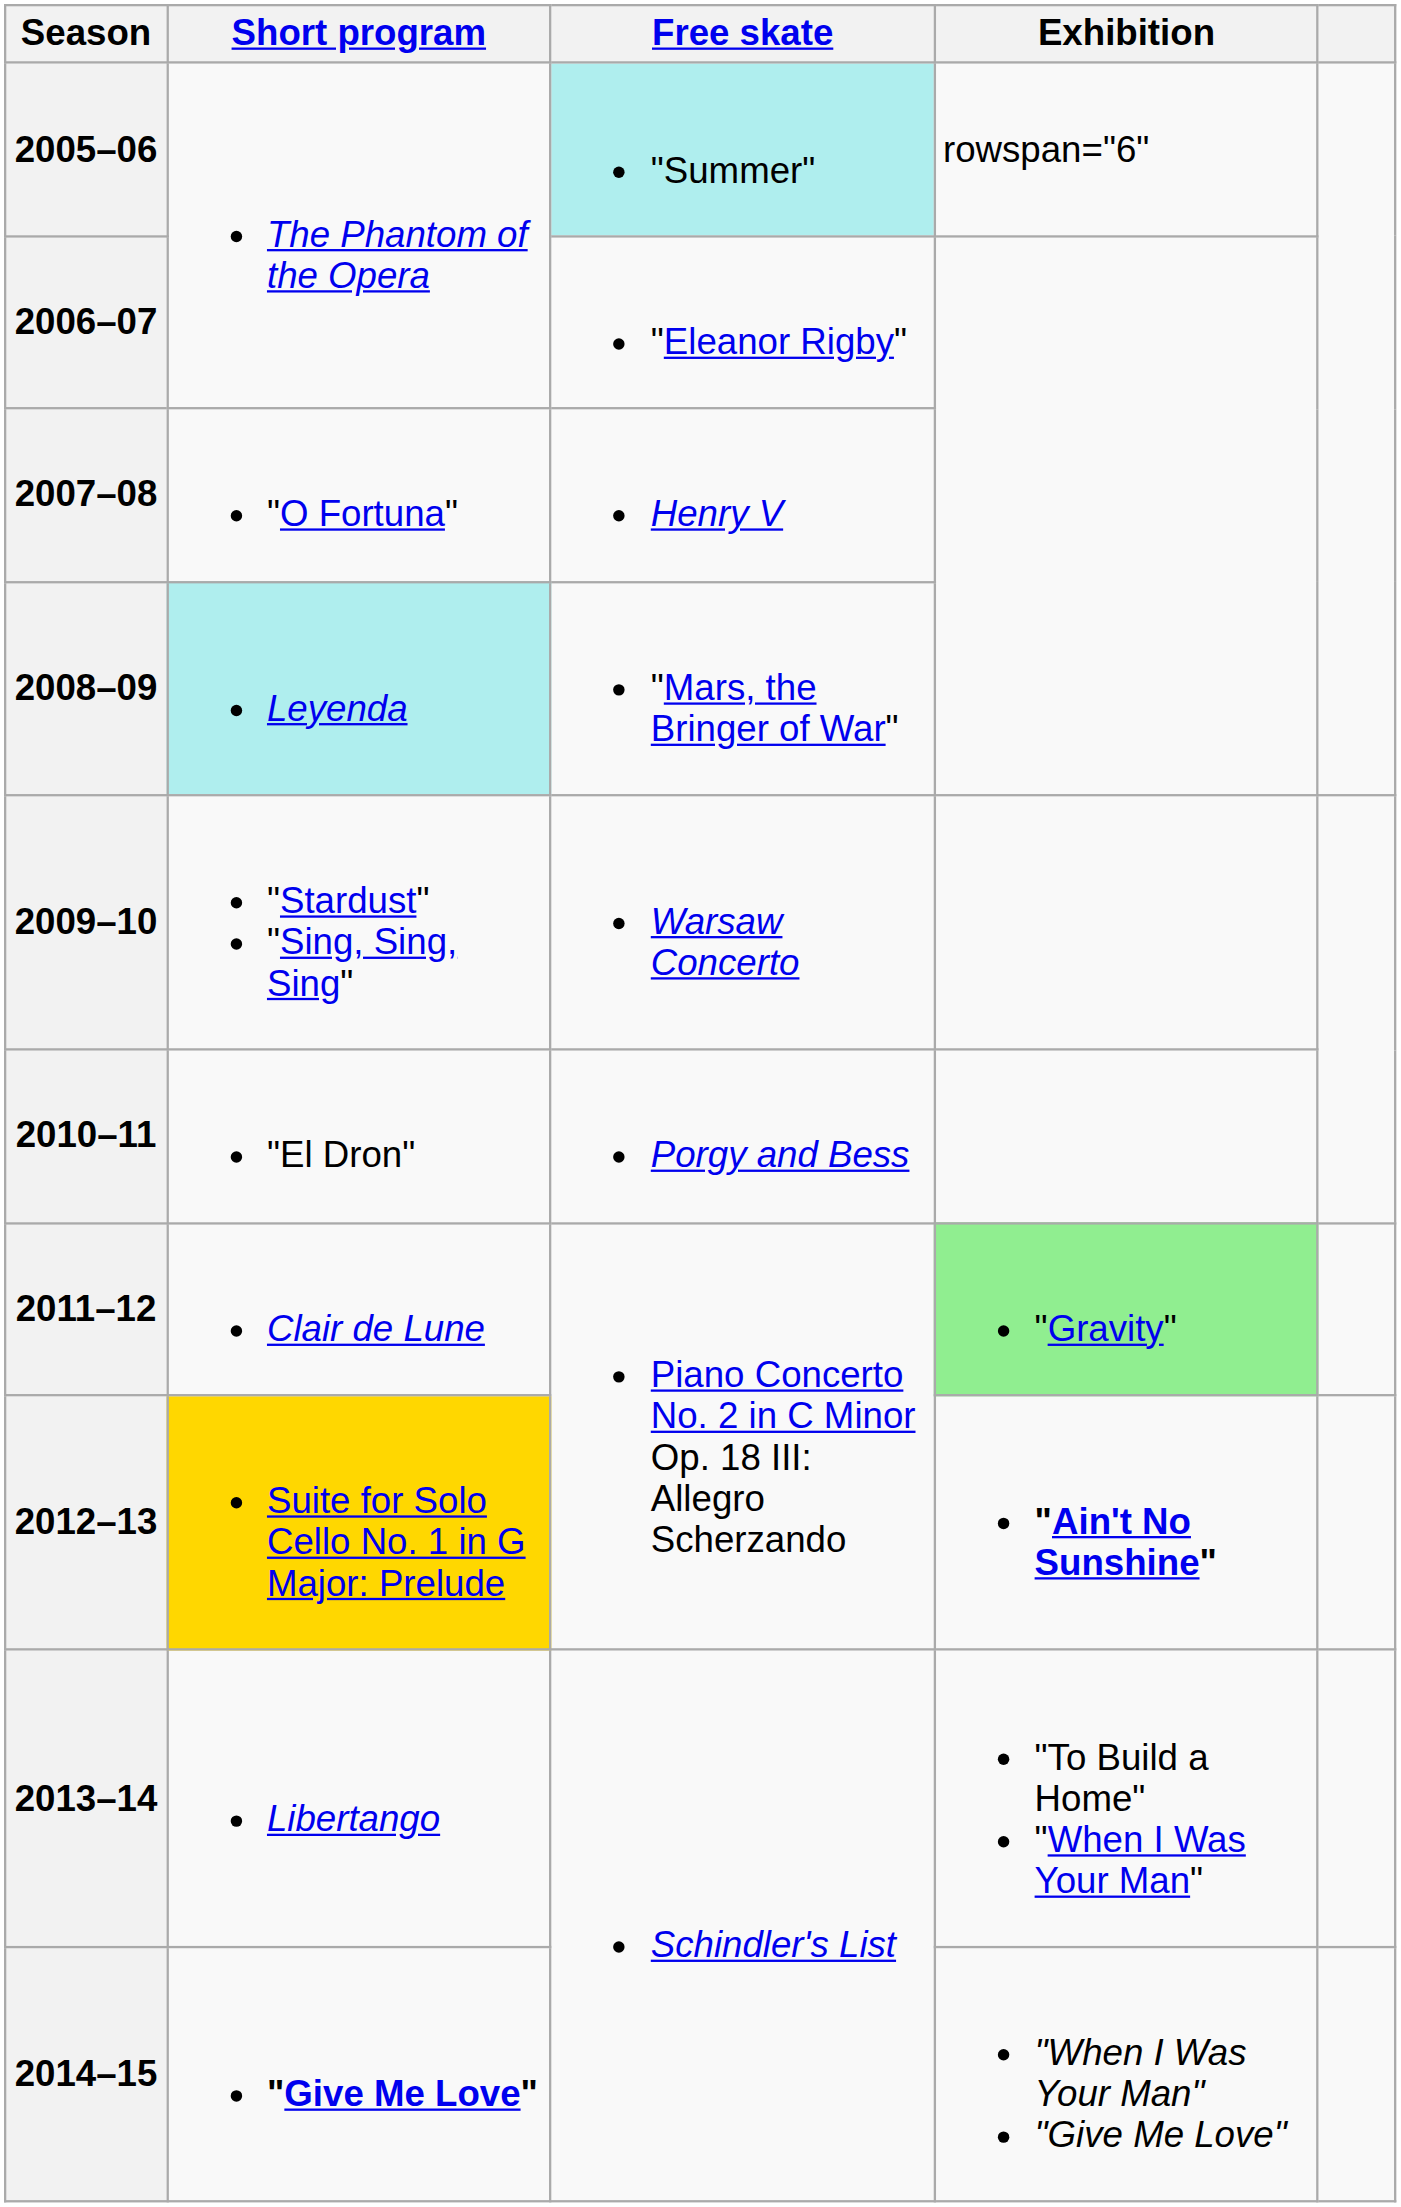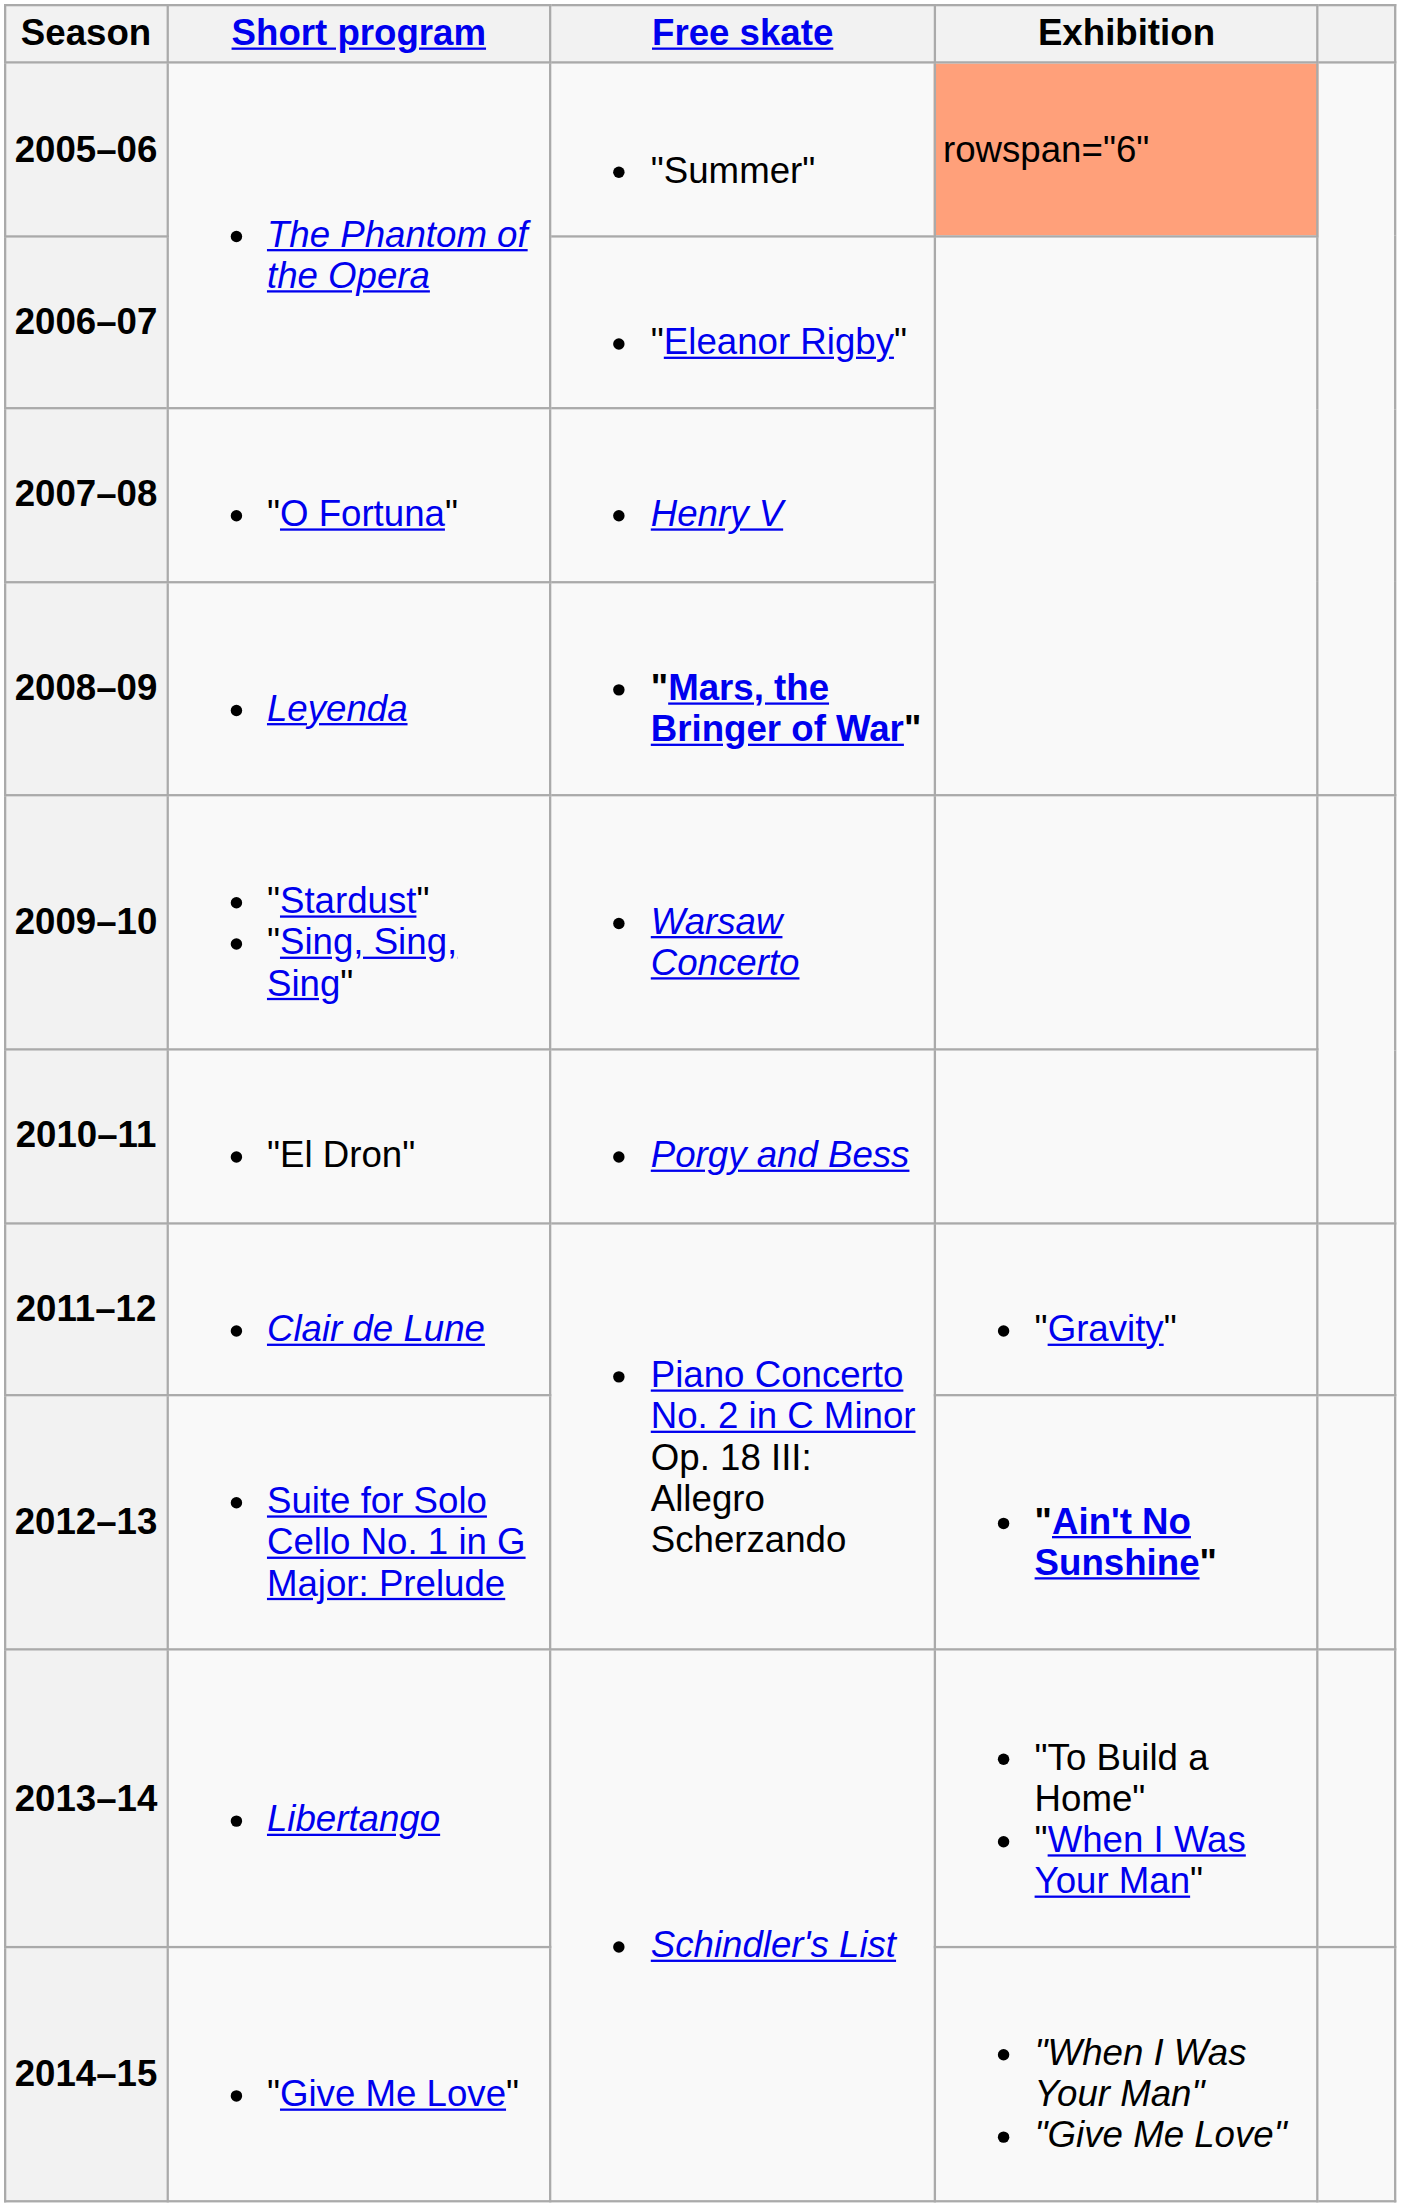(743, 170) paleturquoise background -> (743, 170) no background
(1046, 148) no background -> (1046, 148) lightsalmon background
(359, 709) paleturquoise background -> (359, 709) no background
(743, 709) normal -> (743, 709) bold
(1126, 1329) lightgreen background -> (1126, 1329) no background
(359, 1543) gold background -> (359, 1543) no background
(359, 2095) bold -> (359, 2095) normal
